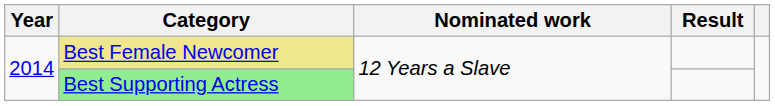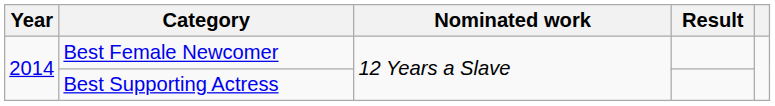(171, 52) khaki background -> (171, 52) no background
(171, 84) lightgreen background -> (171, 84) no background
